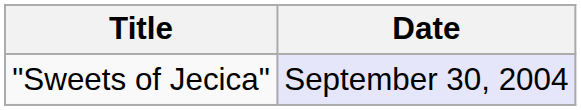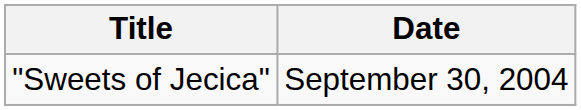(426, 79) lavender background -> (426, 79) no background
